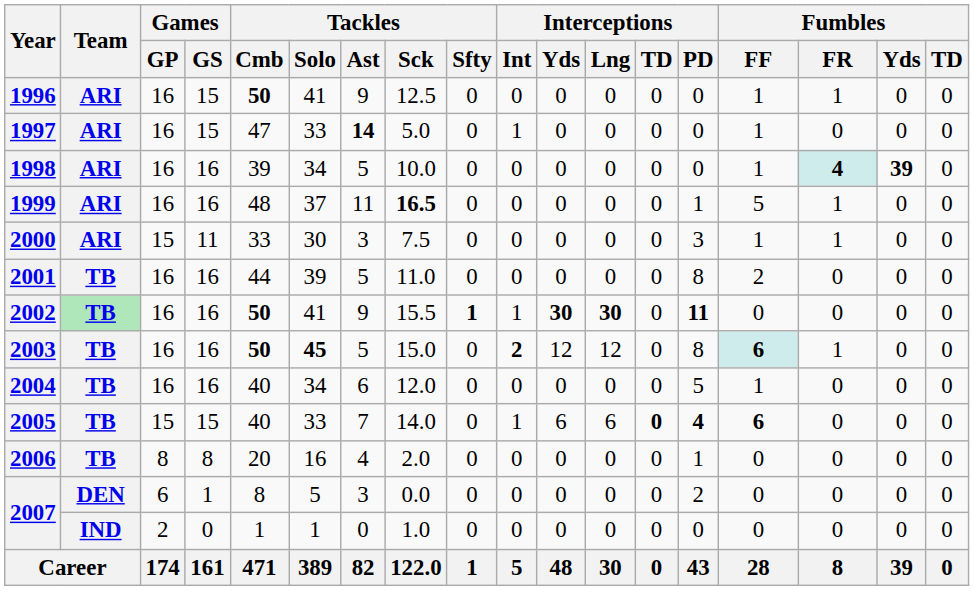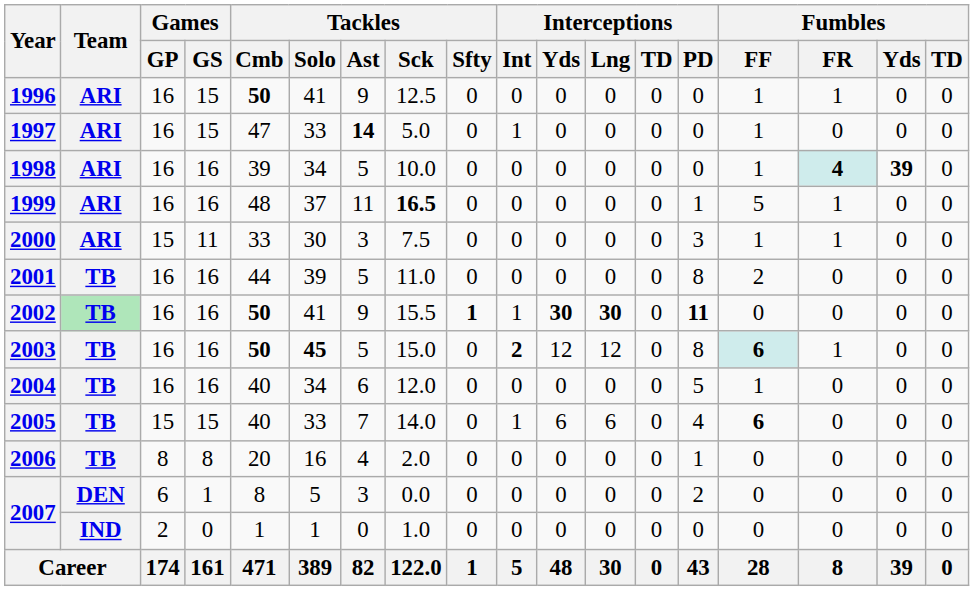(657, 421) bold -> (657, 421) normal
(698, 421) bold -> (698, 421) normal
